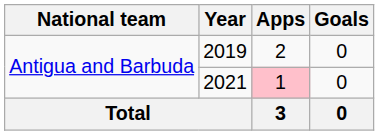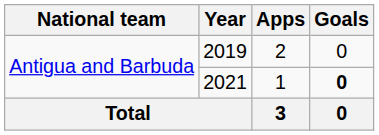(281, 82) pink background -> (281, 82) no background
(342, 82) normal -> (342, 82) bold
